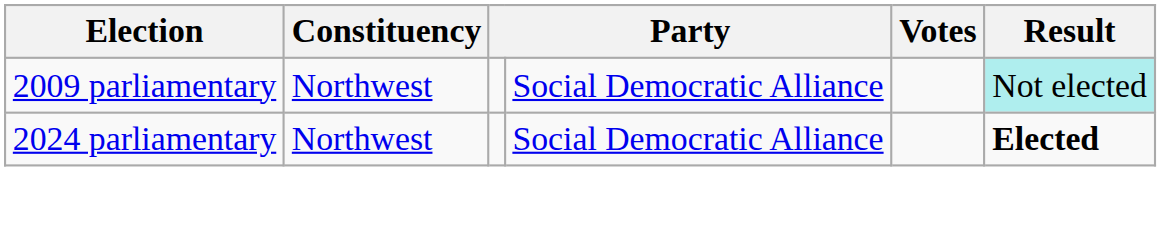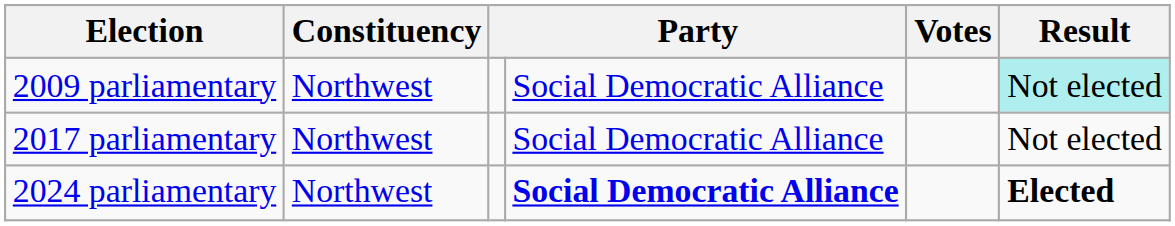+ row: (145, 138)
(698, 138) normal -> (706, 191) bold
